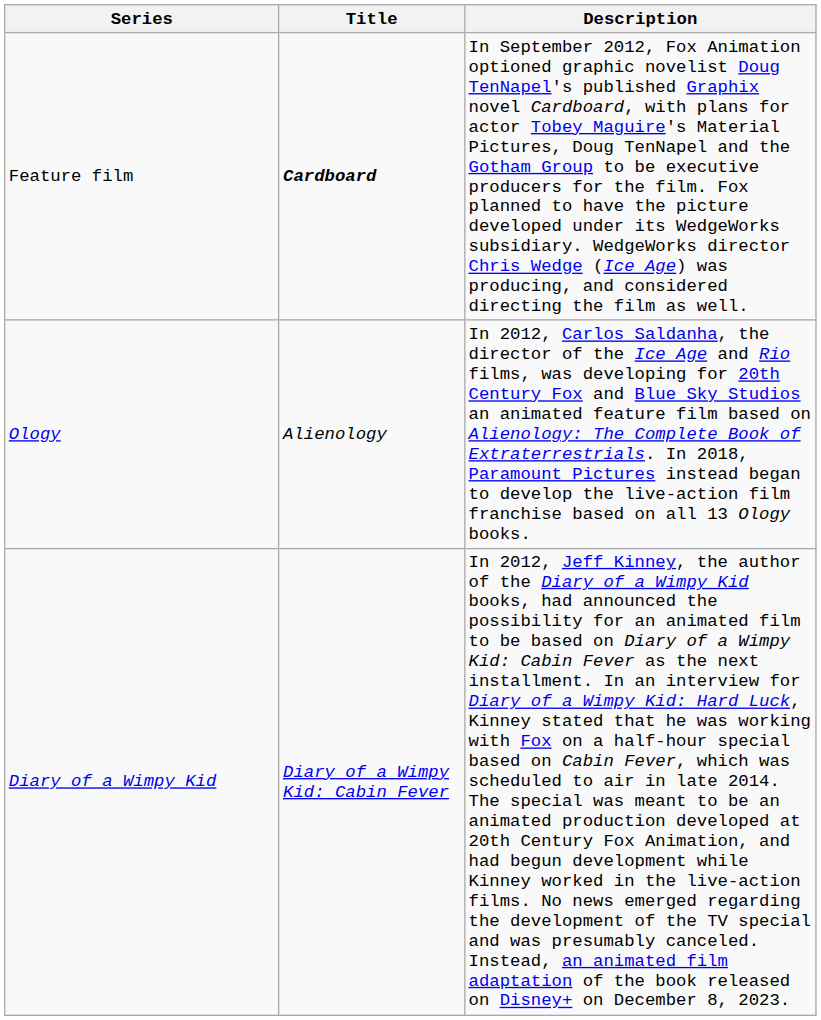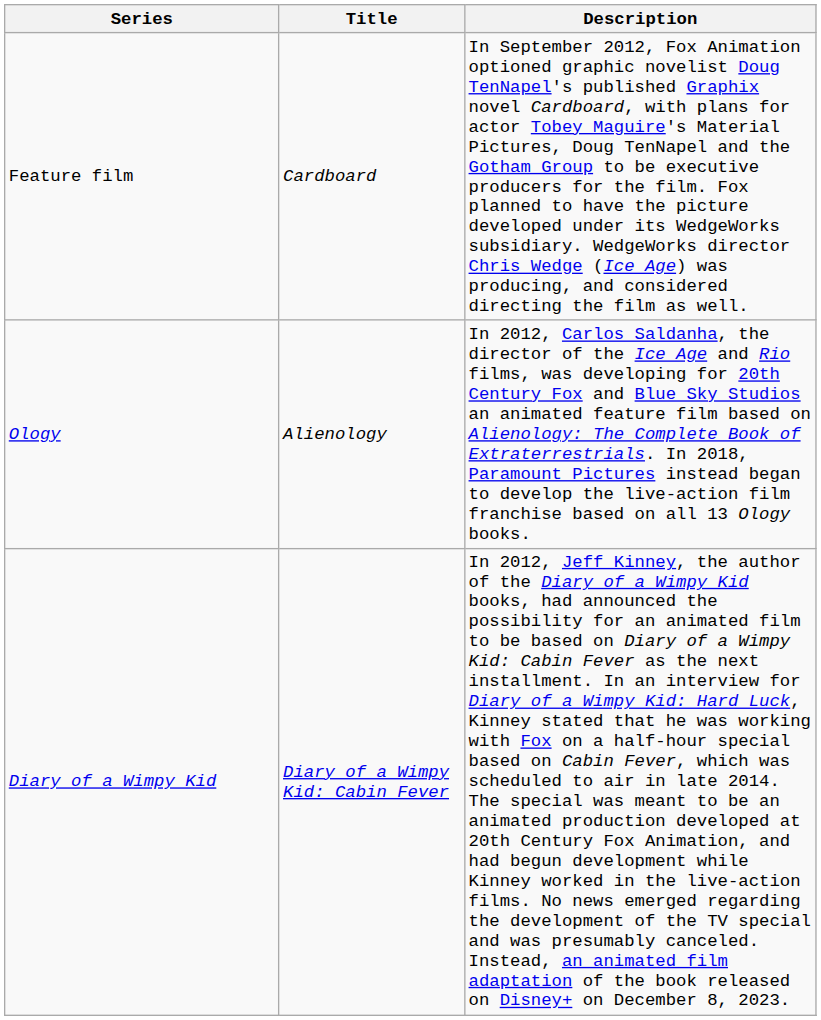(330, 177) bold -> (330, 177) normal
